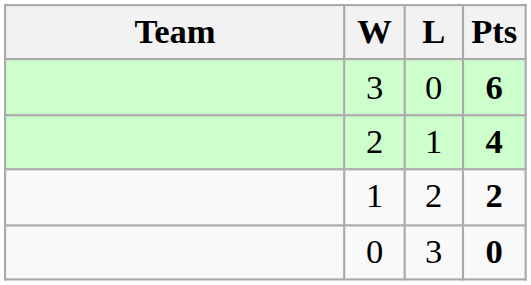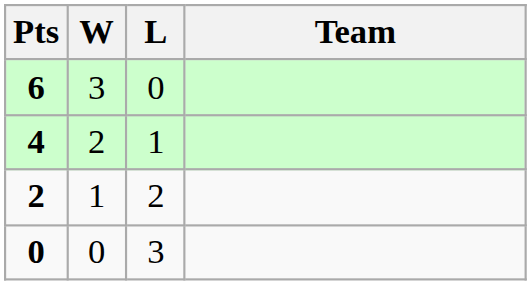columns swapped: (175, 31) <-> (494, 31)
